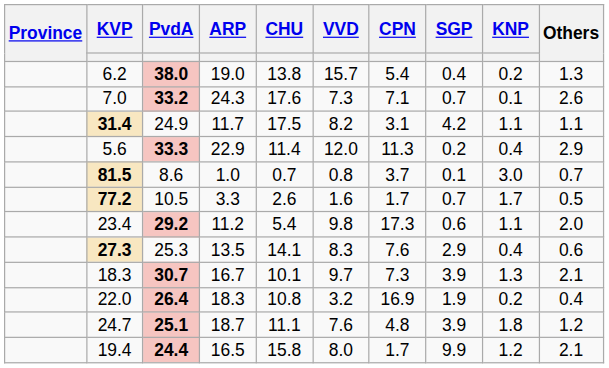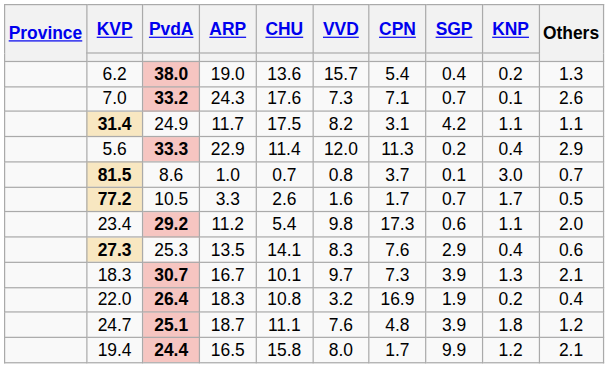(284, 74) 13.8 -> (284, 74) 13.6
